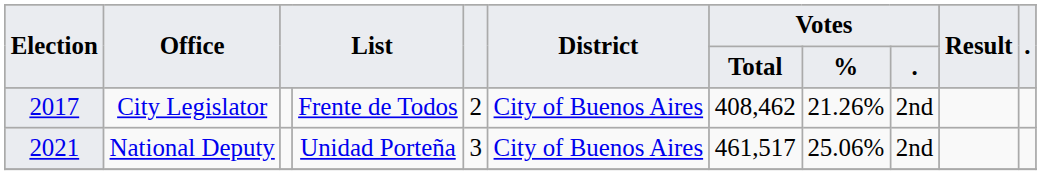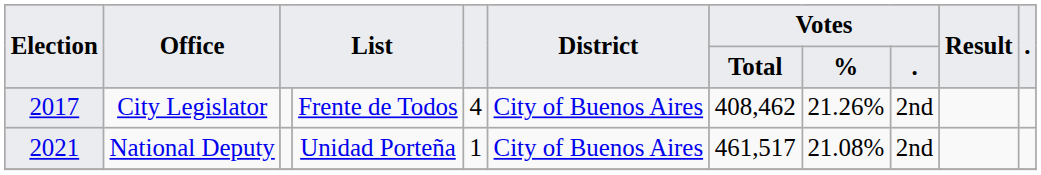(476, 107) 2 -> (476, 107) 4
(476, 148) 3 -> (476, 148) 1
(846, 148) 25.06% -> (846, 148) 21.08%
